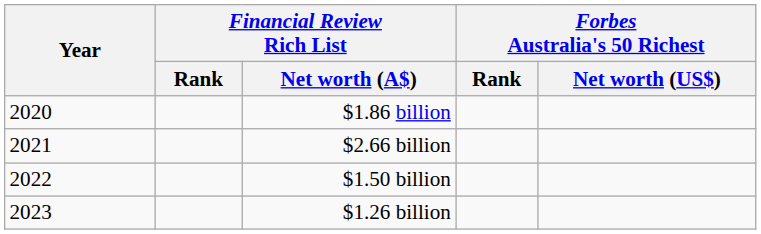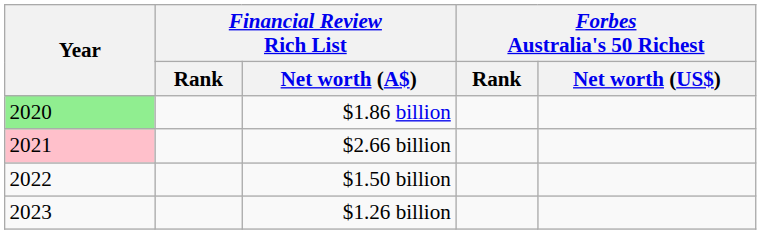(31, 111) no background -> (31, 111) lightgreen background
(31, 145) no background -> (31, 145) pink background
